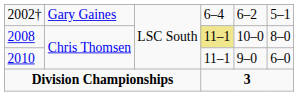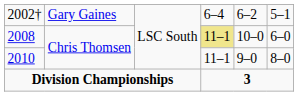(280, 36) 8–0 -> (280, 36) 6–0
(280, 58) 6–0 -> (280, 58) 8–0
